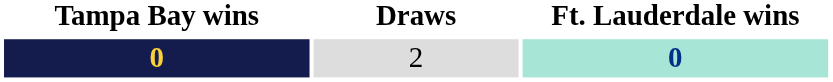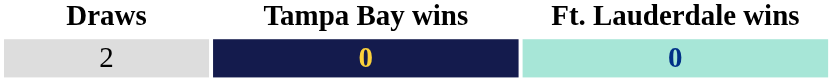columns swapped: (157, 15) <-> (416, 15)
